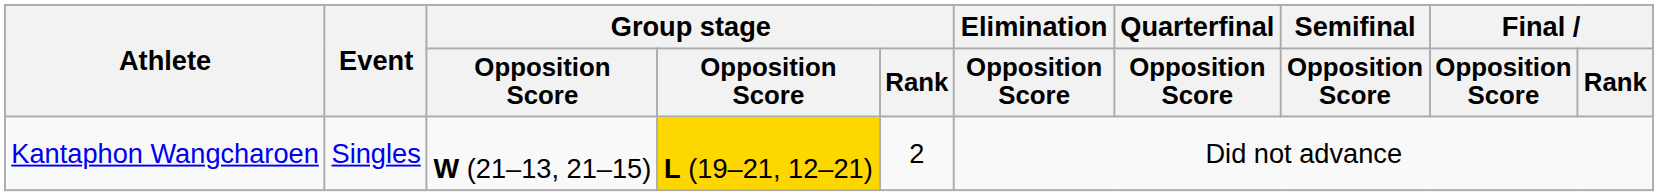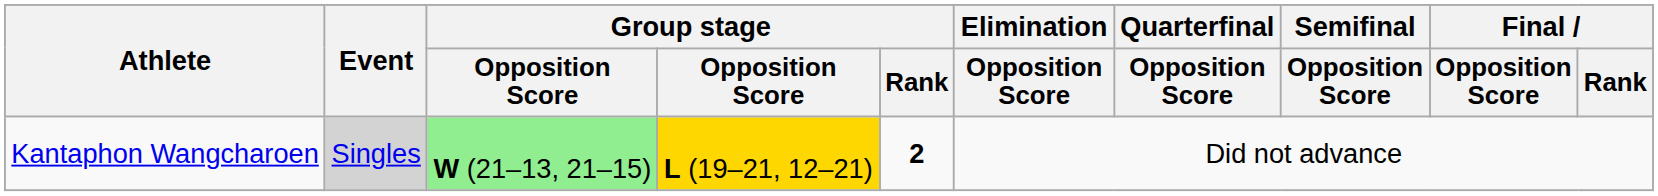(376, 154) no background -> (376, 154) lightgrey background
(542, 169) no background -> (542, 169) lightgreen background
(917, 154) normal -> (917, 154) bold
